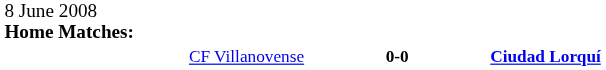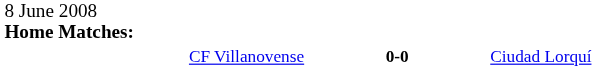(546, 56) bold -> (541, 56) normal
